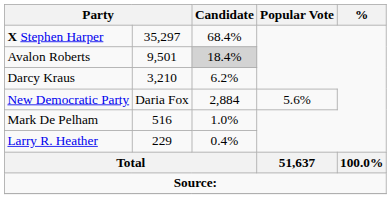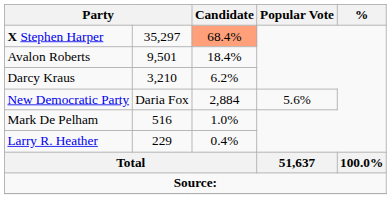(224, 36) no background -> (224, 36) lightsalmon background
(224, 57) lightgrey background -> (224, 57) no background
